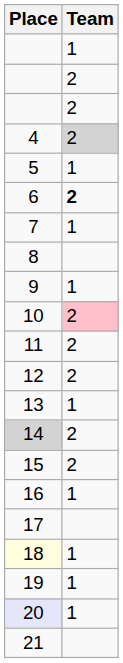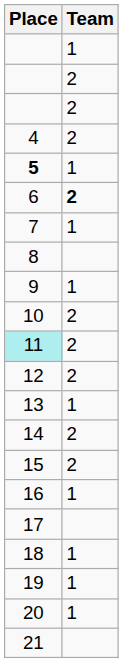(72, 138) lightgrey background -> (72, 138) no background
(33, 167) normal -> (33, 167) bold
(72, 316) pink background -> (72, 316) no background
(33, 345) no background -> (33, 345) paleturquoise background
(33, 434) lightgrey background -> (33, 434) no background
(33, 553) lightyellow background -> (33, 553) no background
(33, 613) lavender background -> (33, 613) no background
